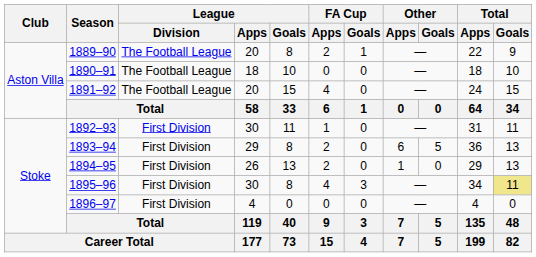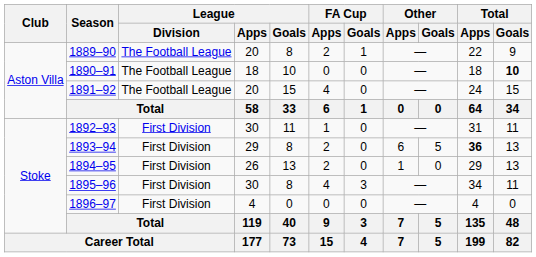(512, 71) normal -> (512, 71) bold
(475, 147) normal -> (475, 147) bold
(512, 185) khaki background -> (512, 185) no background
